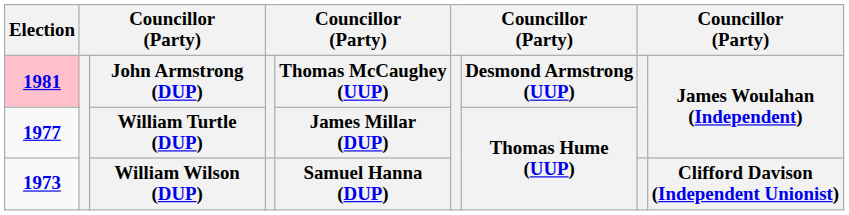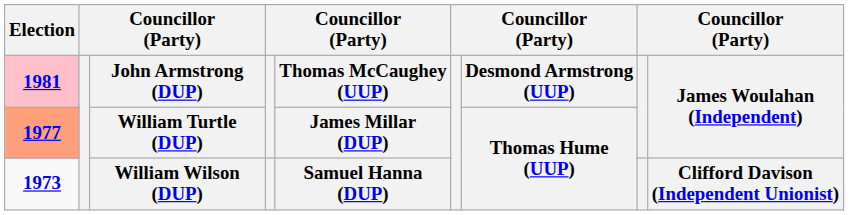(42, 132) no background -> (42, 132) lightsalmon background
